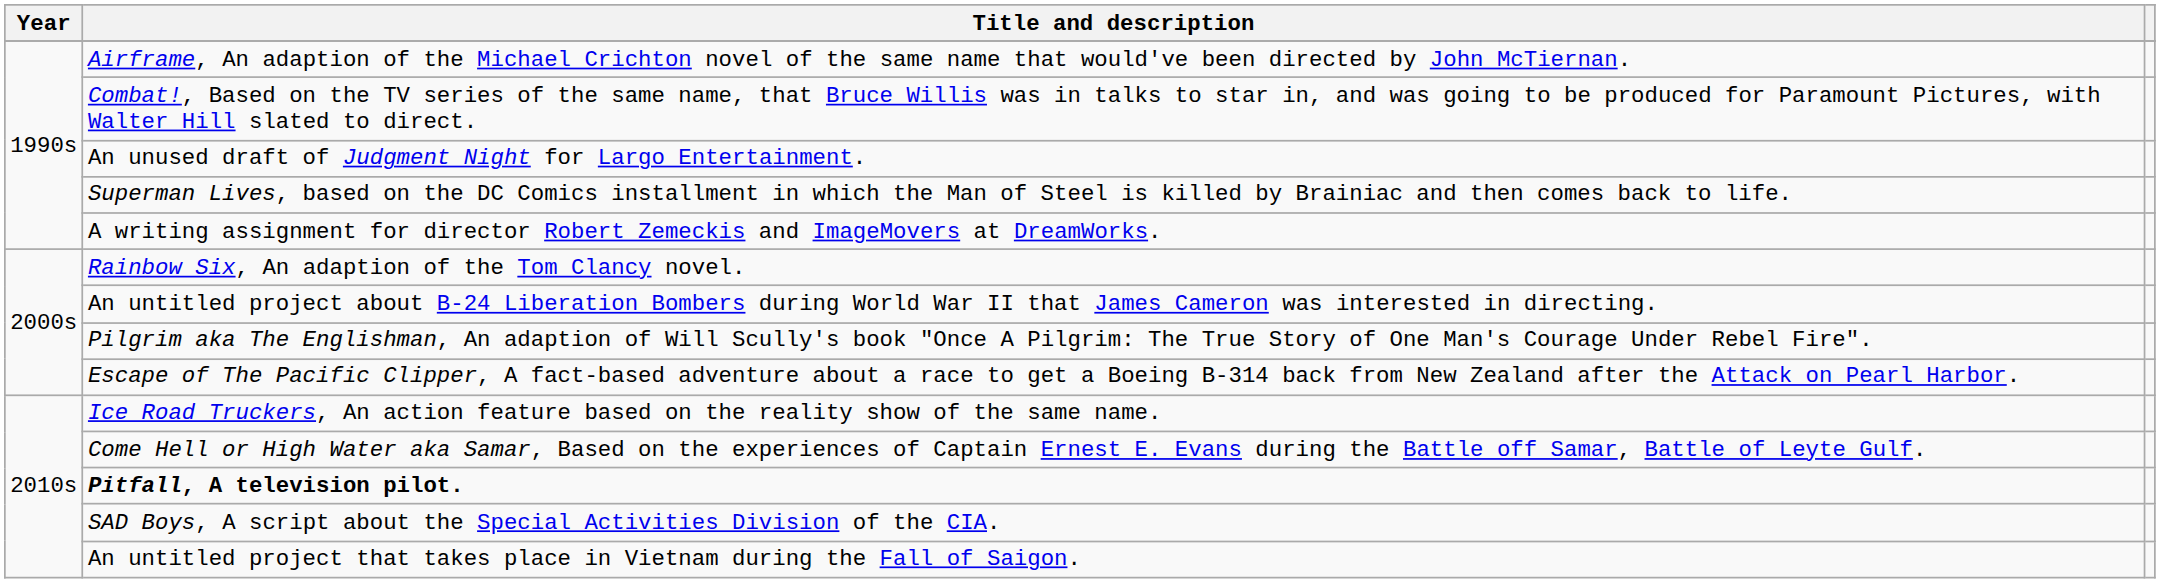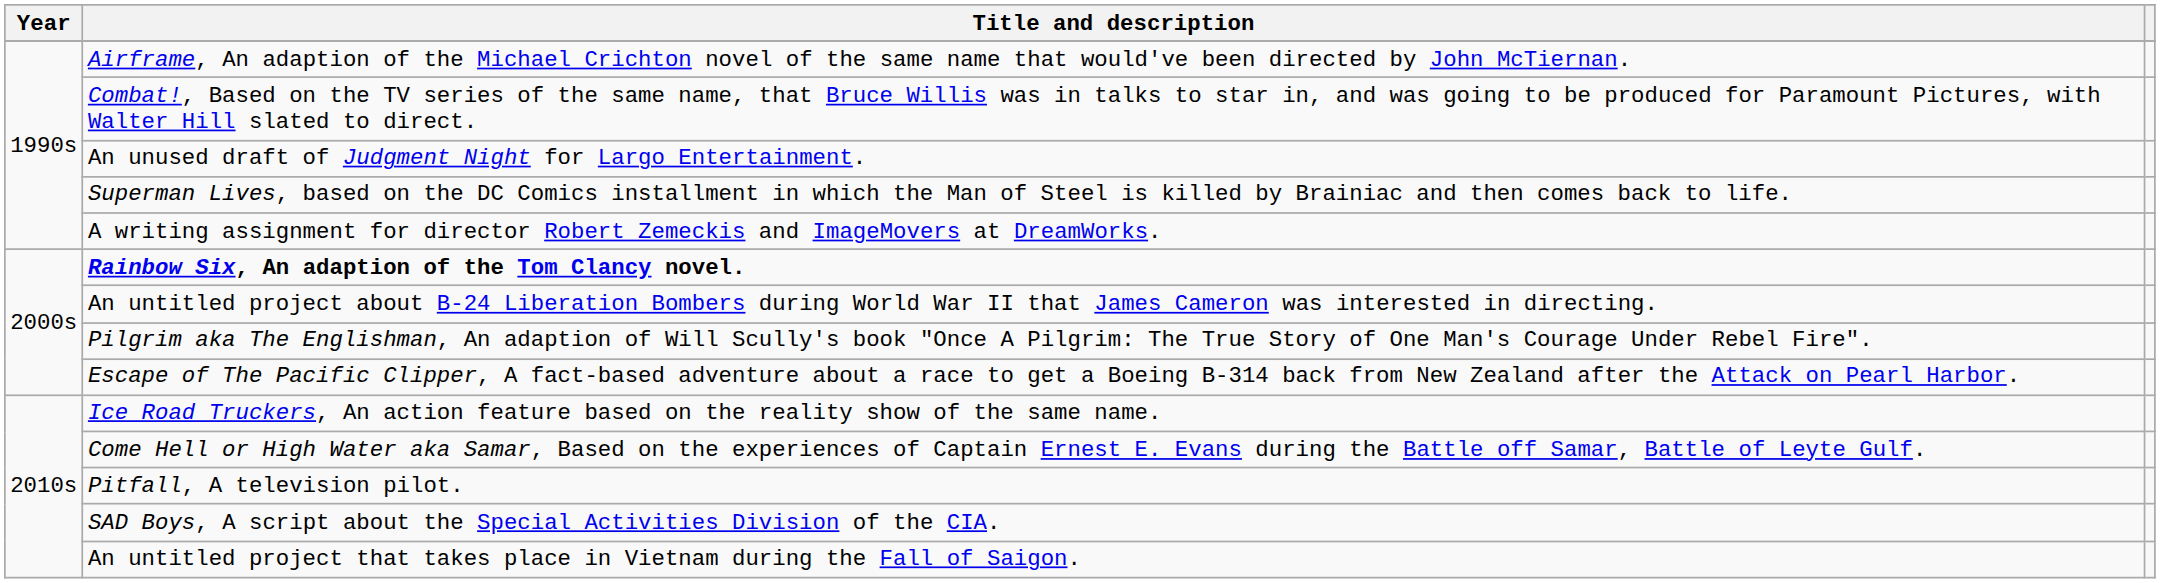(417, 268) normal -> (417, 268) bold
(276, 486) bold -> (276, 486) normal
